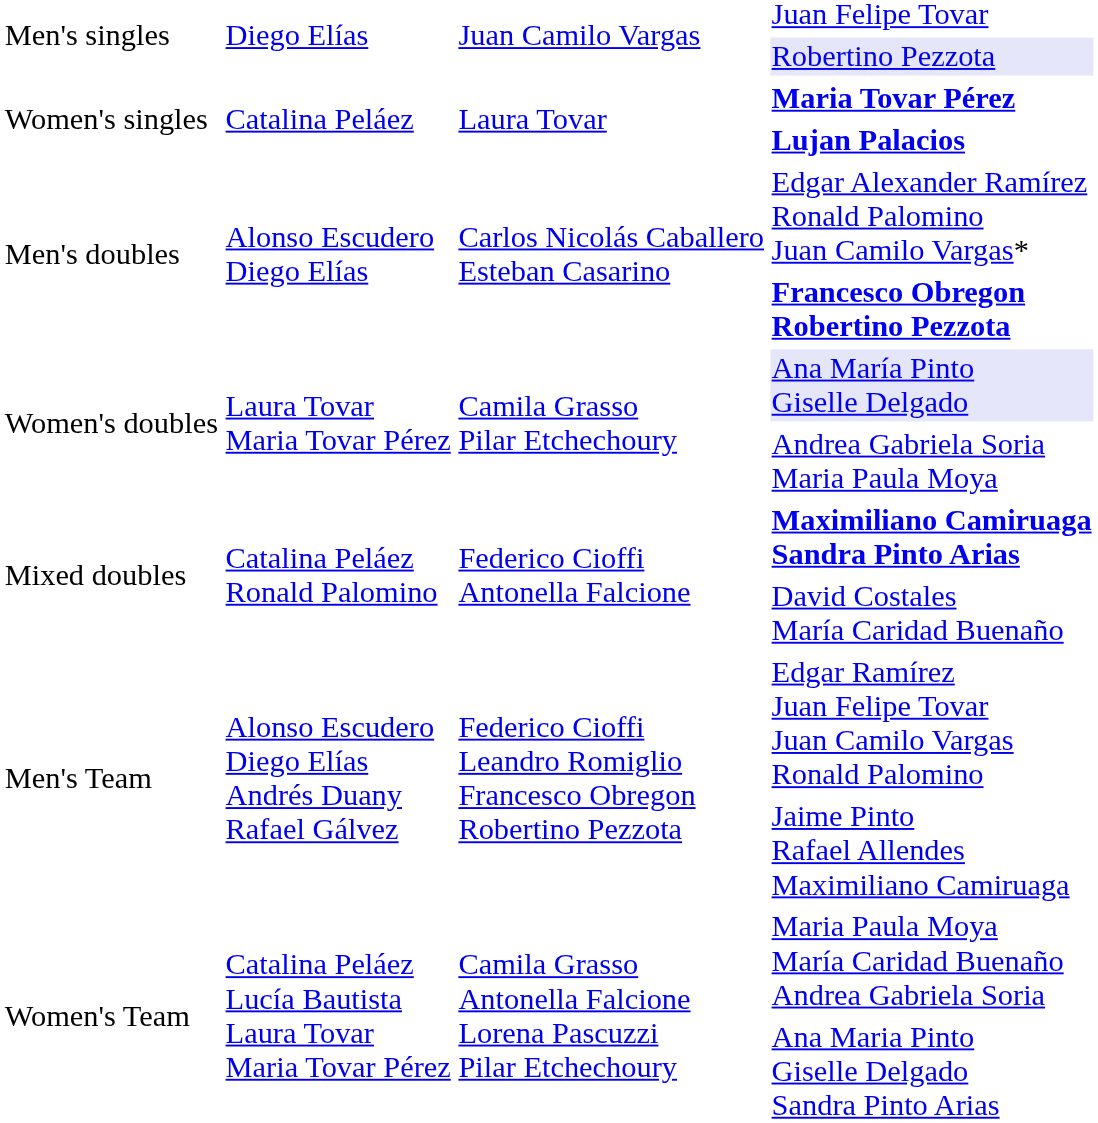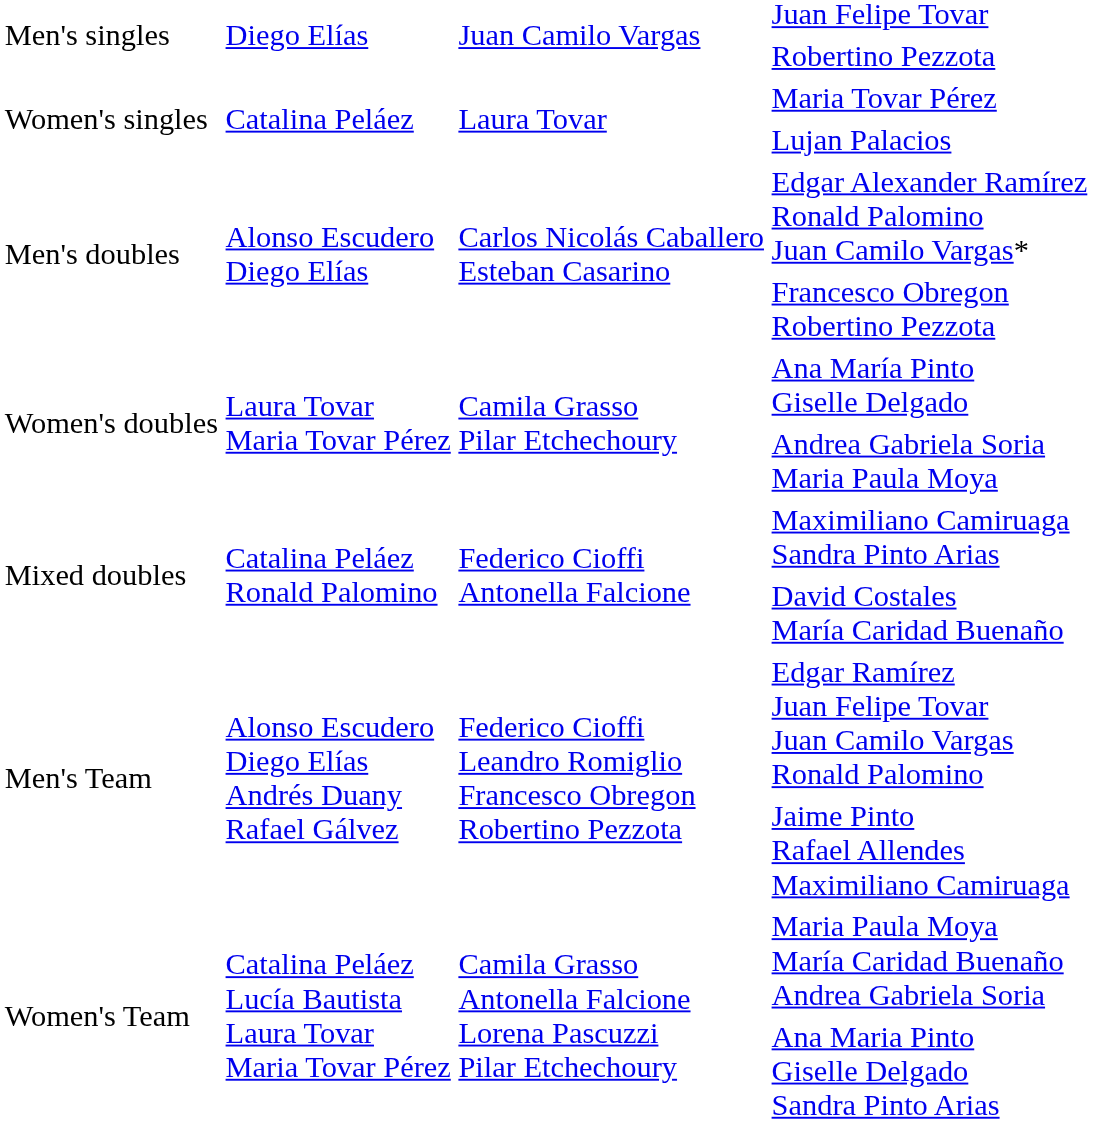(883, 56) lavender background -> (883, 56) no background
(893, 97) bold -> (884, 97) normal
(868, 139) bold -> (861, 139) normal
(898, 308) bold -> (890, 308) normal
(873, 384) lavender background -> (873, 384) no background
(932, 536) bold -> (921, 536) normal
